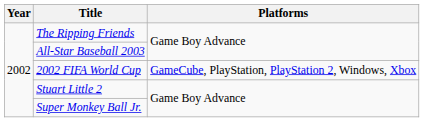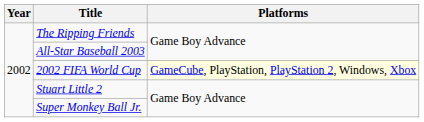(283, 70) no background -> (283, 70) lightyellow background
